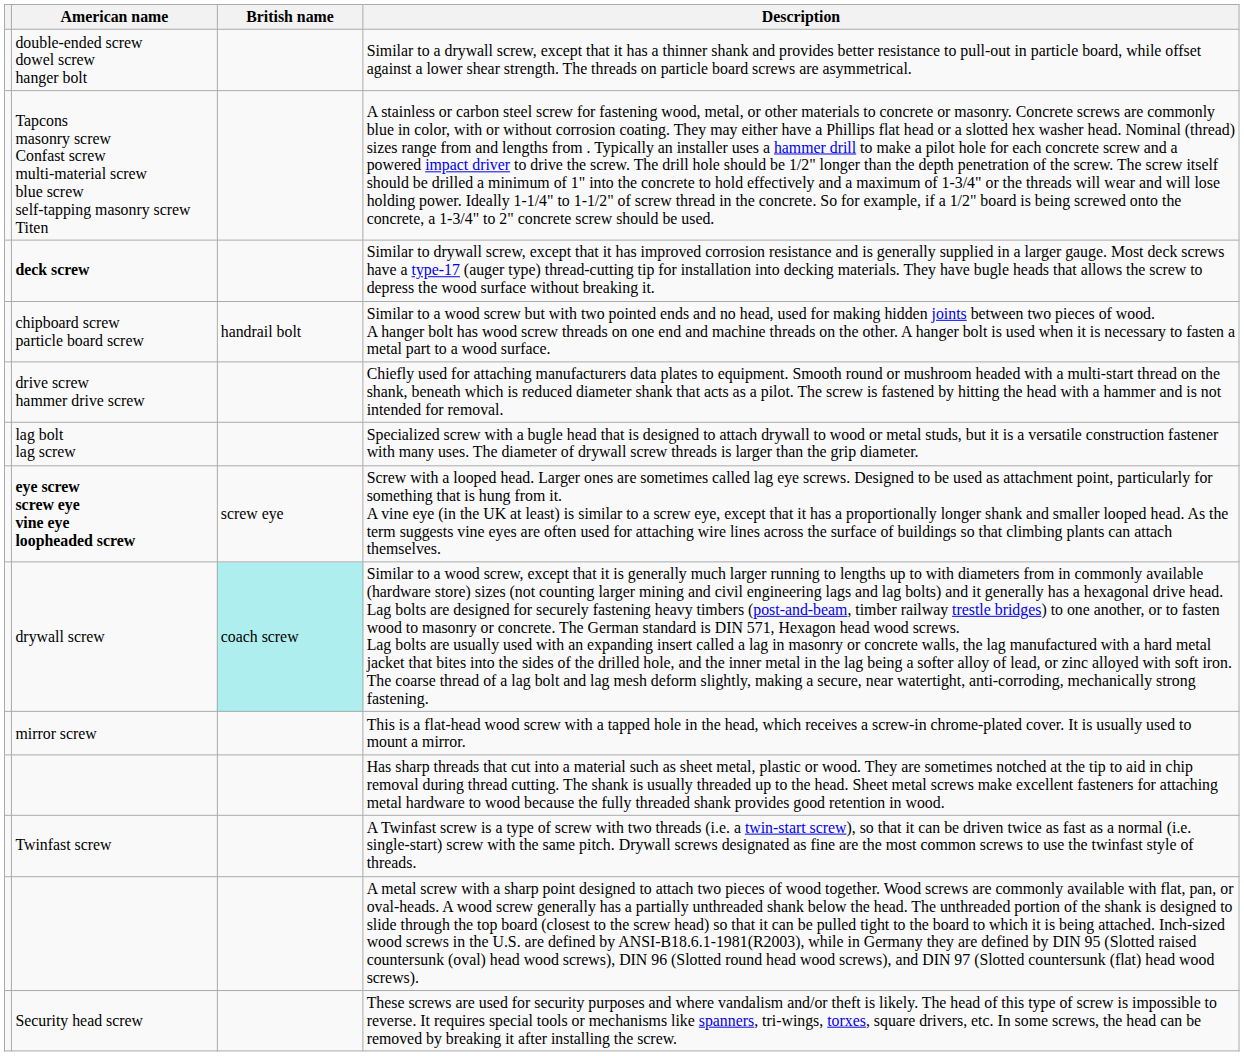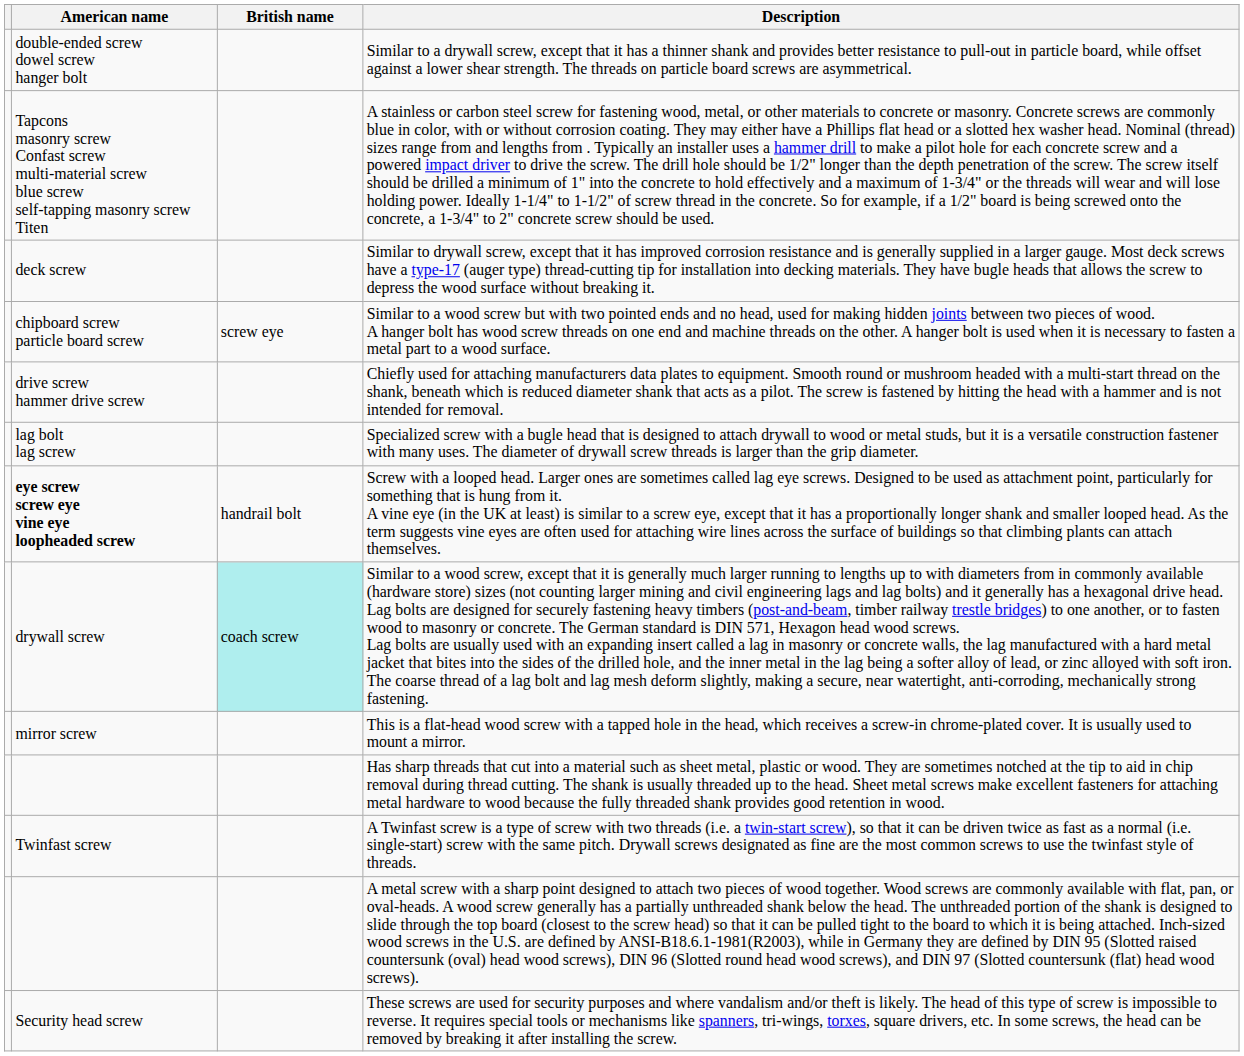(52, 270) bold -> (51, 270) normal
(261, 331) handrail bolt -> (252, 331) screw eye
(252, 513) screw eye -> (261, 513) handrail bolt
